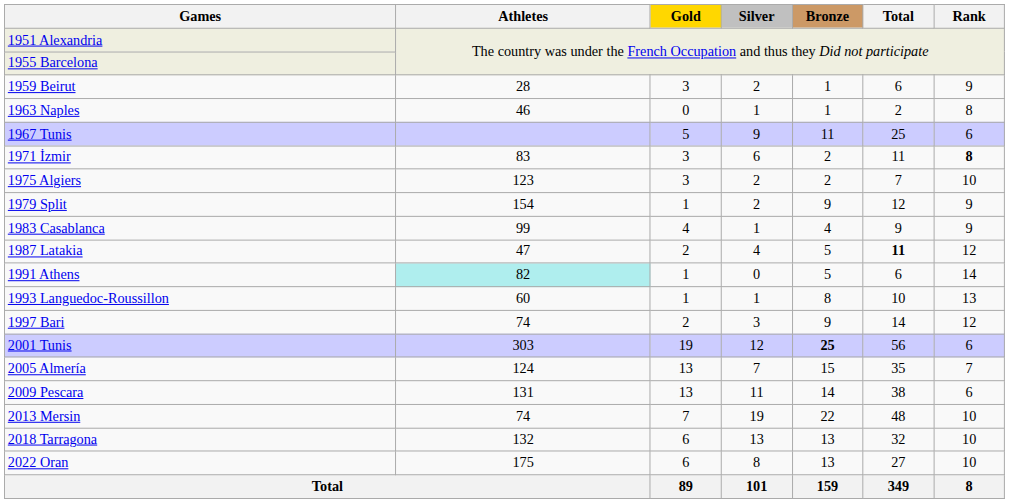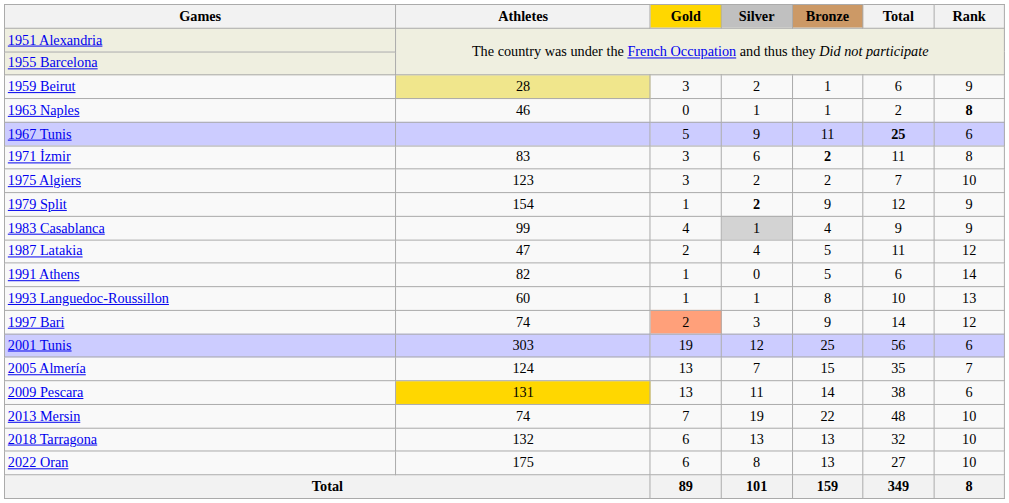(523, 87) no background -> (523, 87) khaki background
(969, 110) normal -> (969, 110) bold
(898, 134) normal -> (898, 134) bold
(828, 157) normal -> (828, 157) bold
(969, 157) bold -> (969, 157) normal
(757, 204) normal -> (757, 204) bold
(757, 228) no background -> (757, 228) lightgrey background
(898, 251) bold -> (898, 251) normal
(523, 275) paleturquoise background -> (523, 275) no background
(686, 322) no background -> (686, 322) lightsalmon background
(828, 345) bold -> (828, 345) normal
(523, 392) no background -> (523, 392) gold background
